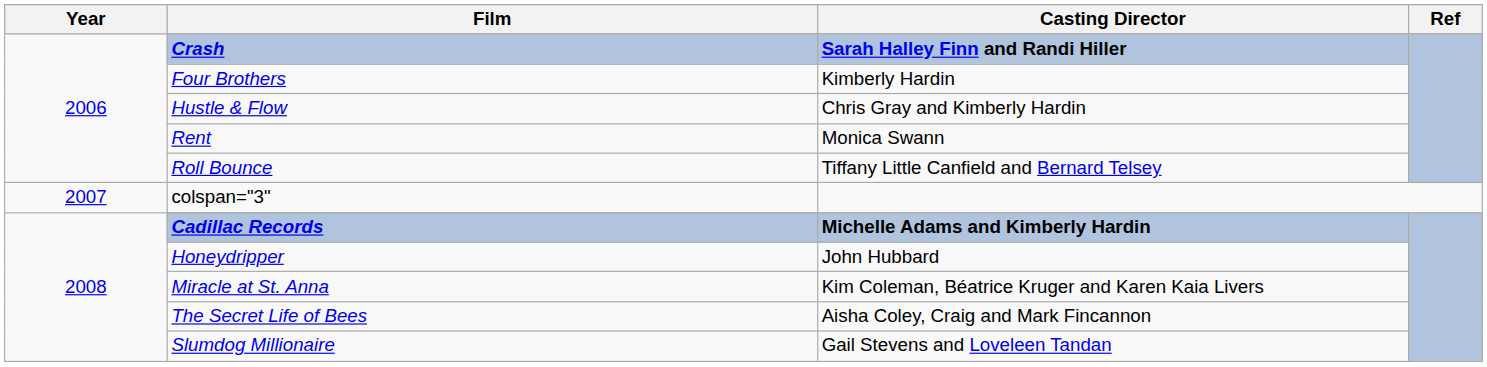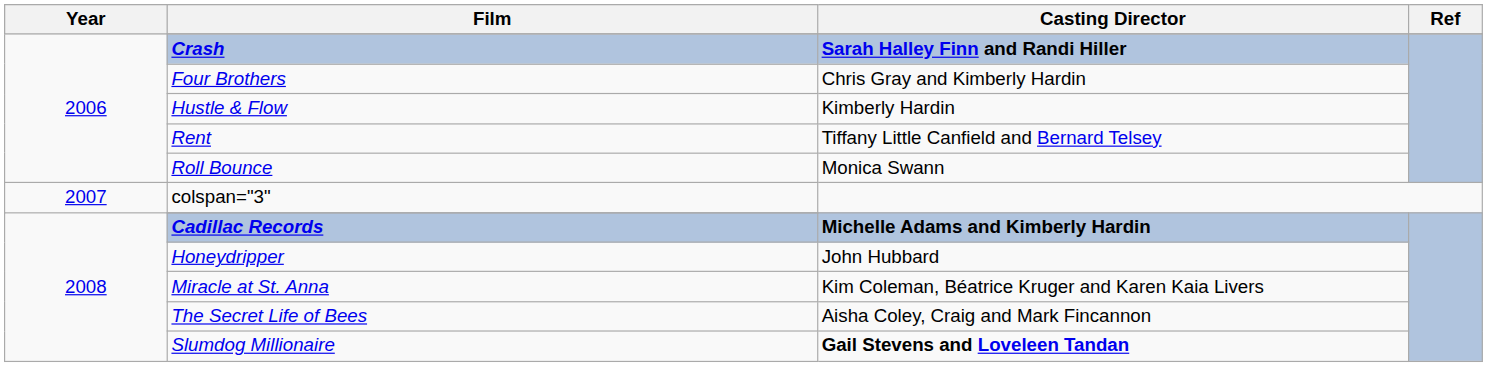(888, 78) Kimberly Hardin -> (954, 78) Chris Gray and Kimberly Hardin
(954, 108) Chris Gray and Kimberly Hardin -> (888, 108) Kimberly Hardin
(883, 138) Monica Swann -> (992, 138) Tiffany Little Canfield and Bernard Telsey
(992, 167) Tiffany Little Canfield and Bernard Telsey -> (883, 167) Monica Swann
(967, 345) normal -> (975, 345) bold
